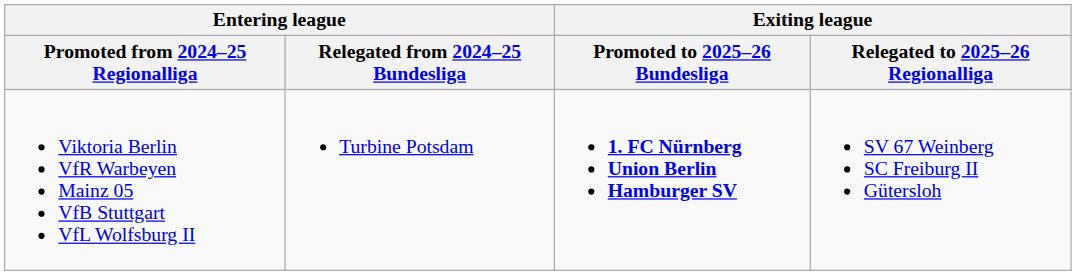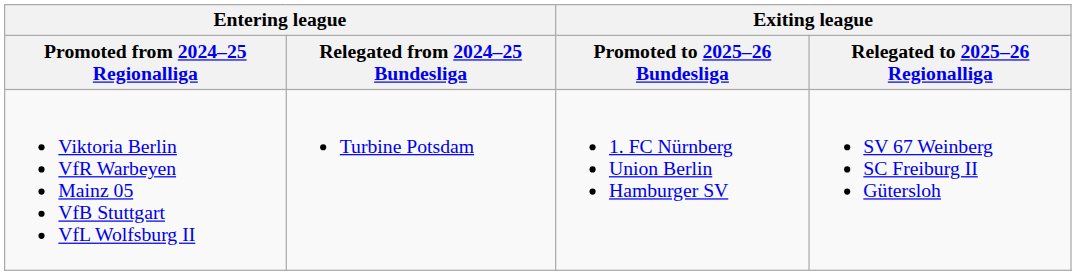(682, 169) bold -> (682, 169) normal
